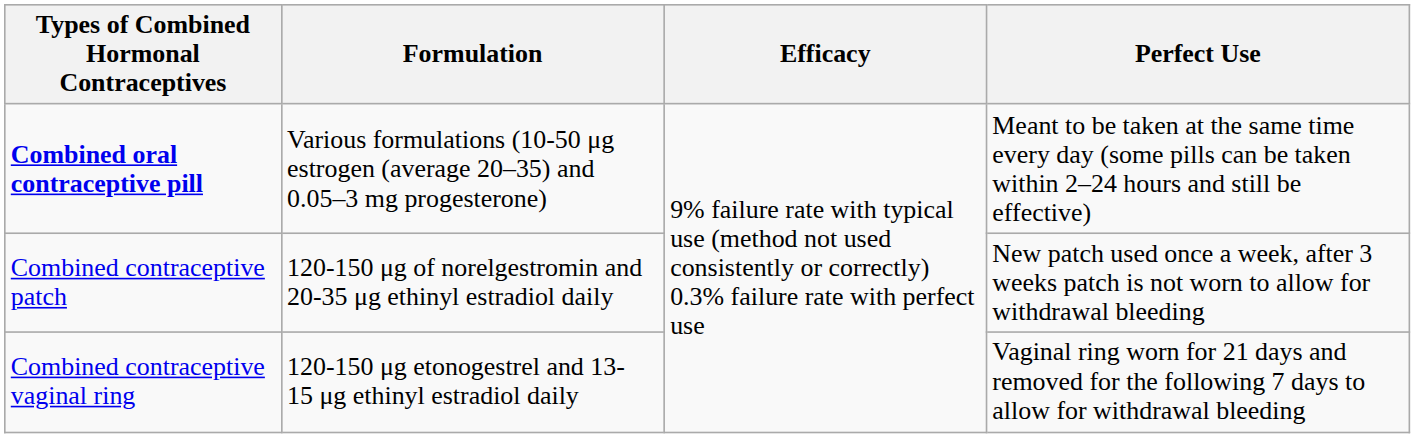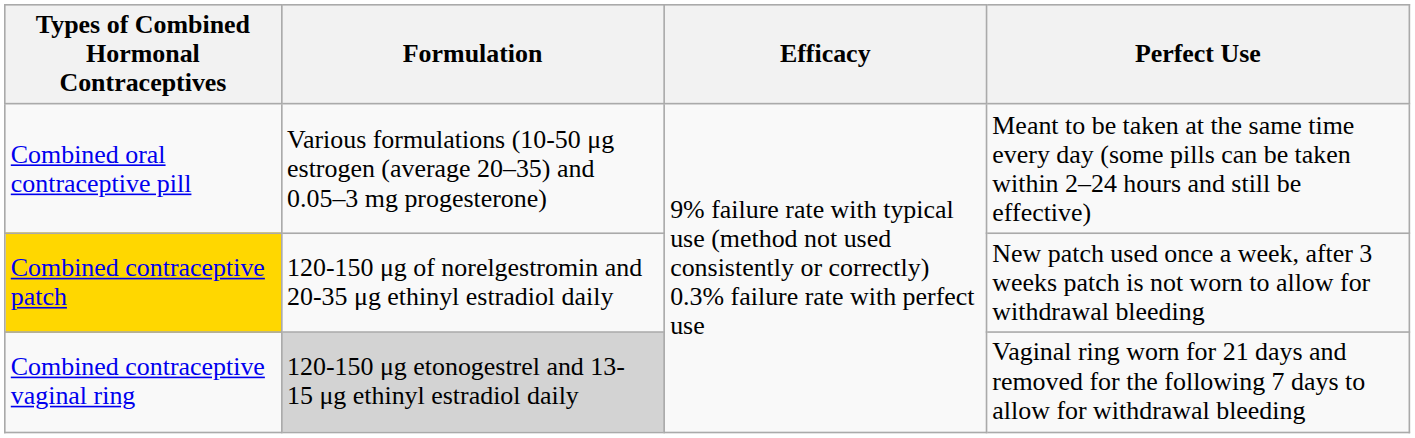(107, 168) bold -> (101, 168) normal
(138, 282) no background -> (138, 282) gold background
(456, 381) no background -> (456, 381) lightgrey background
